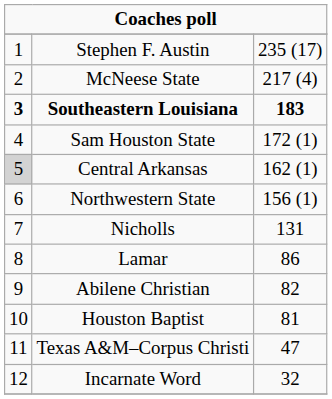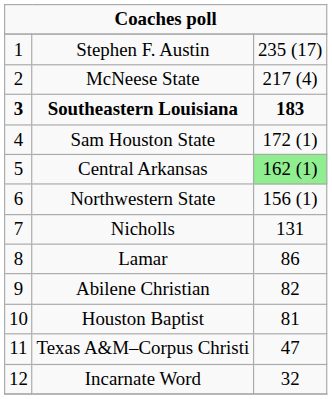(18, 169) lightgrey background -> (18, 169) no background
(290, 169) no background -> (290, 169) lightgreen background
